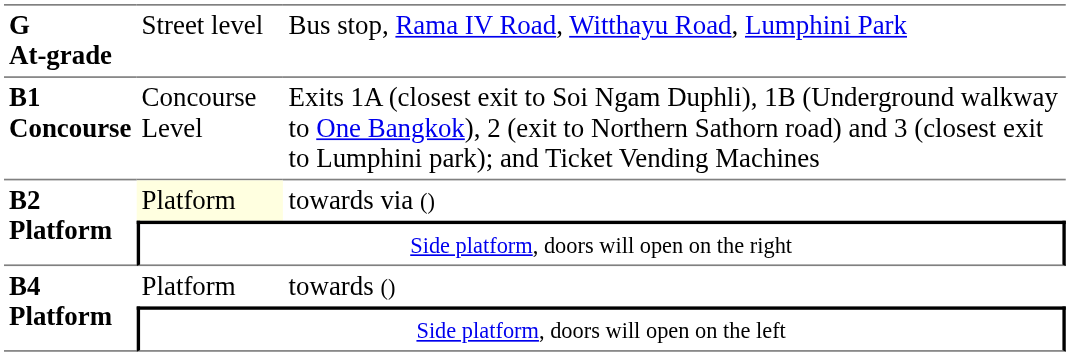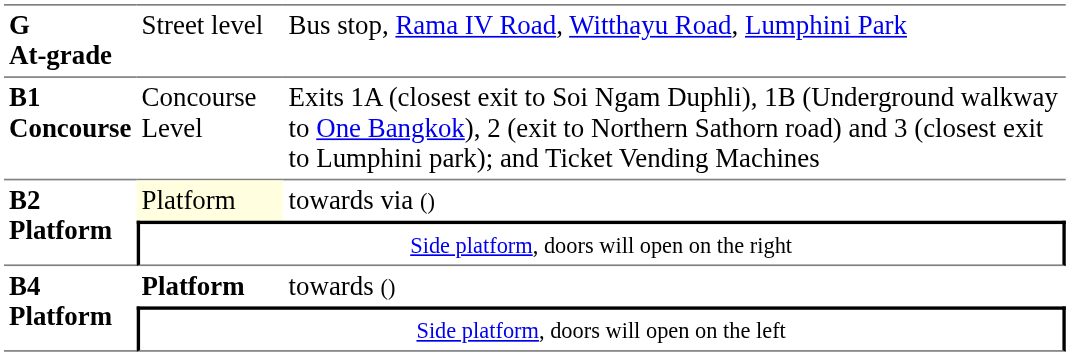(189, 285) normal -> (193, 285) bold
